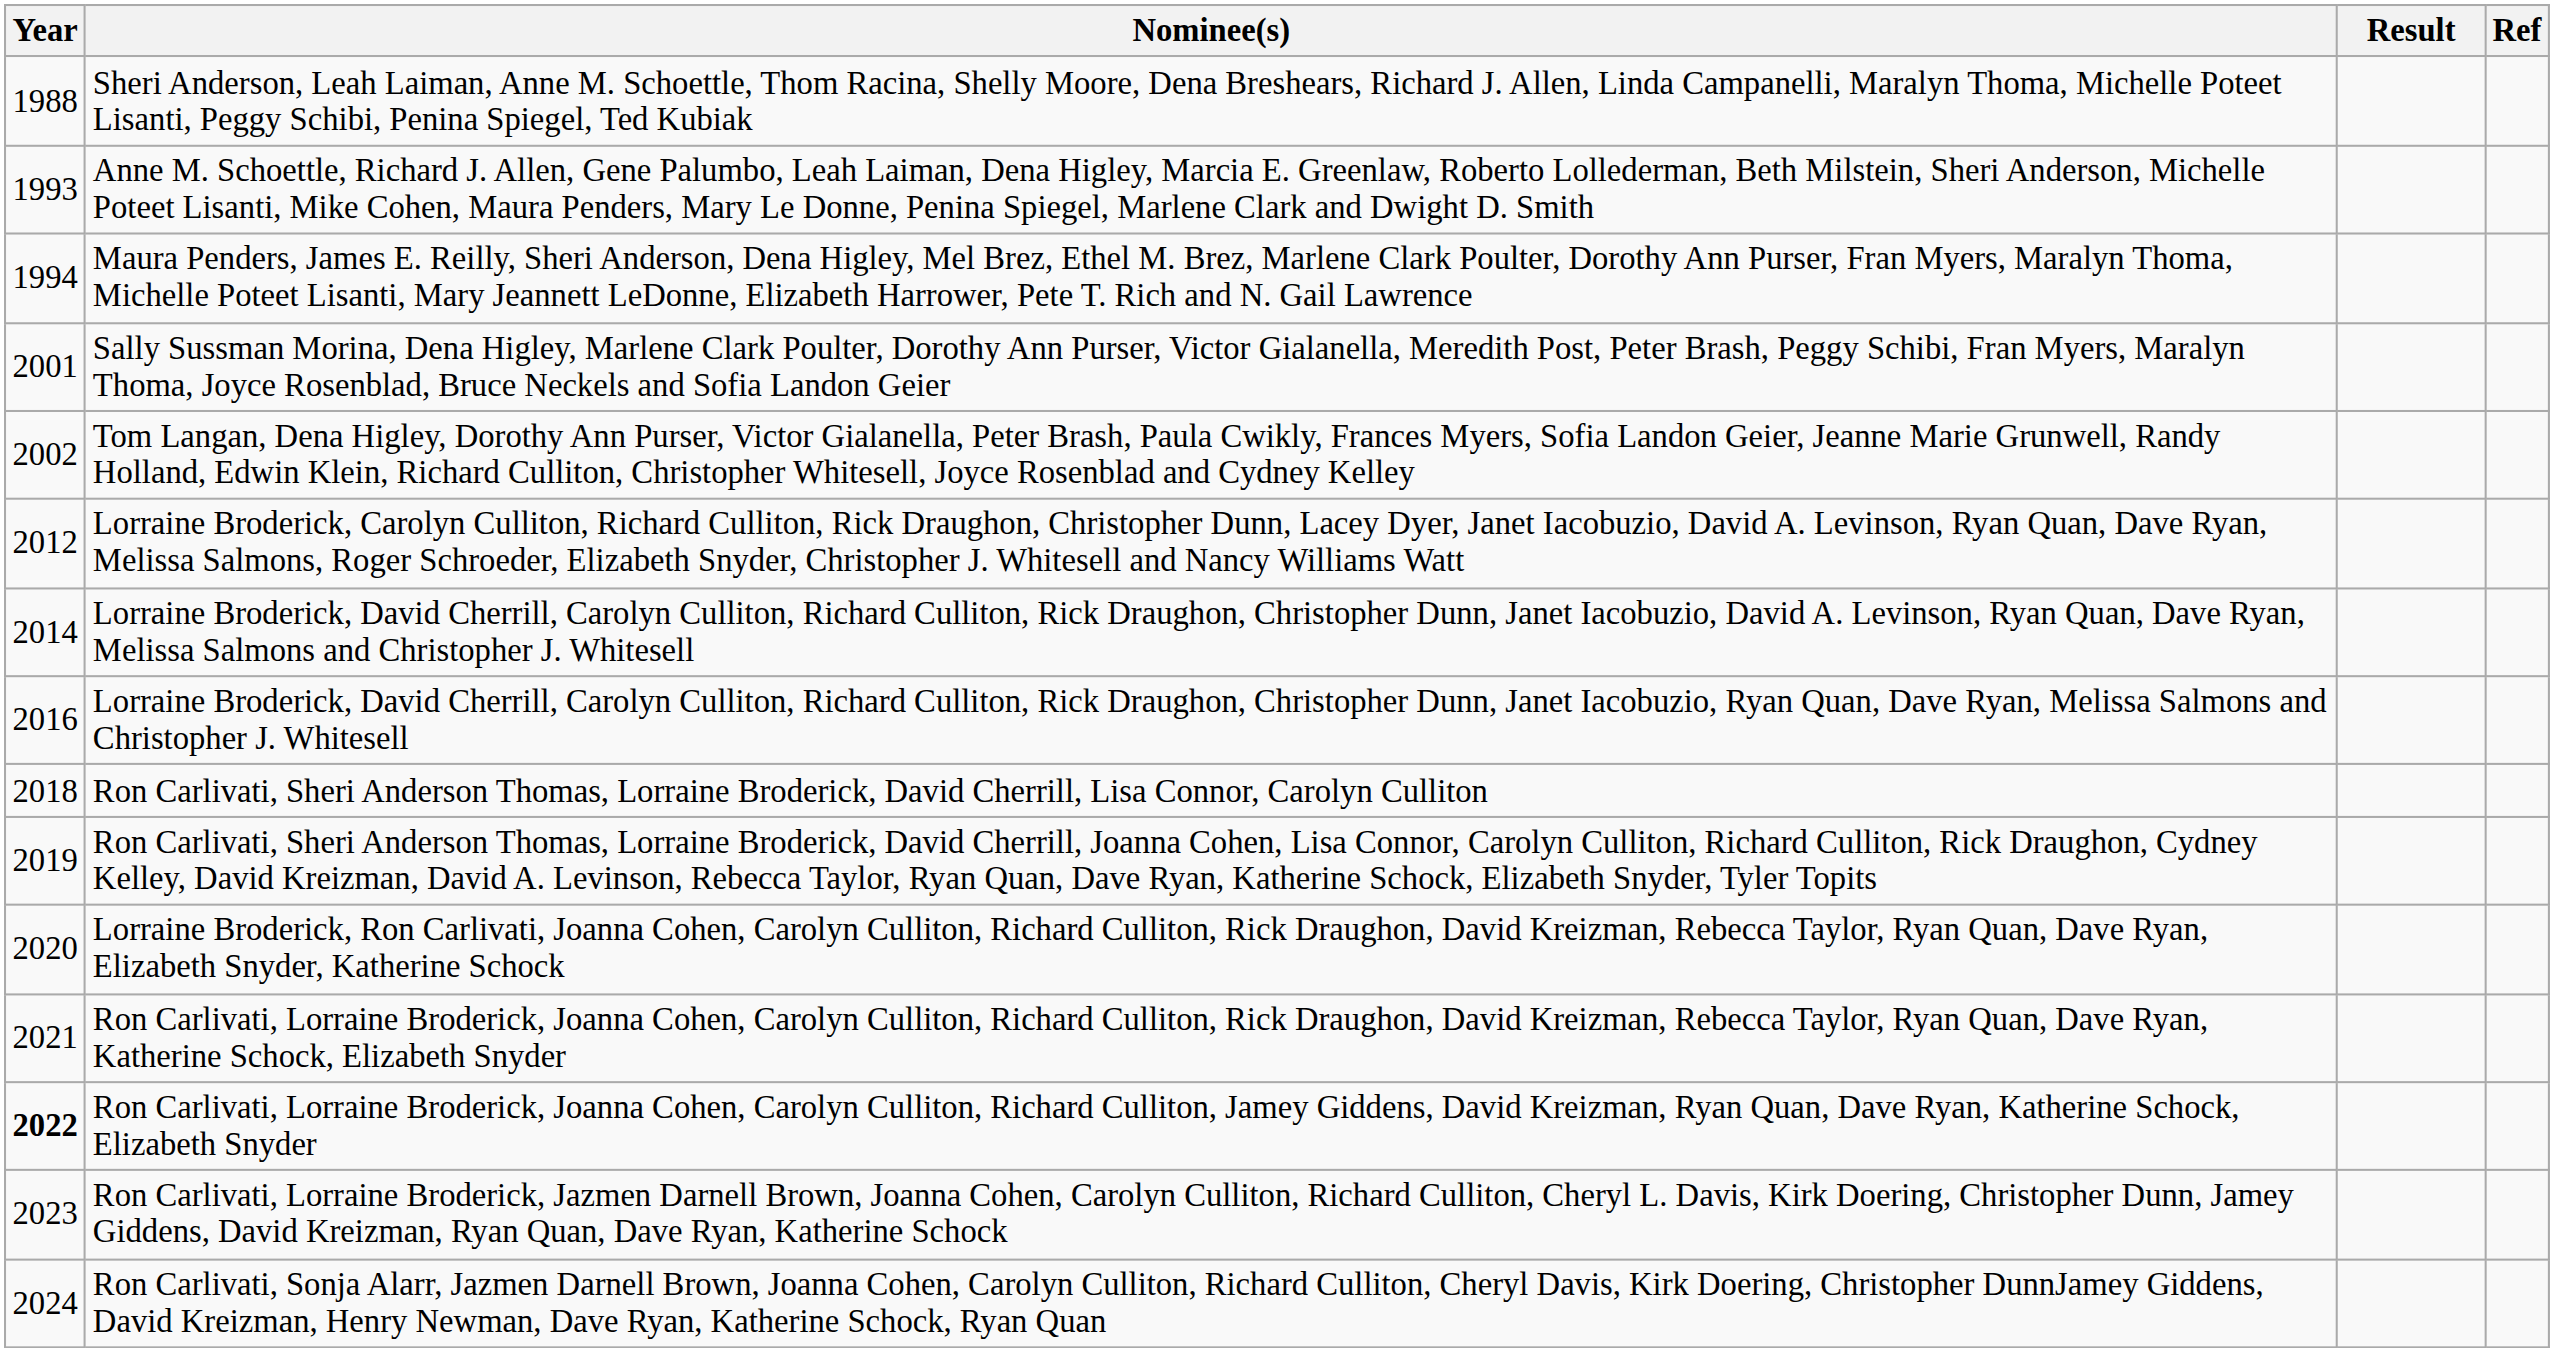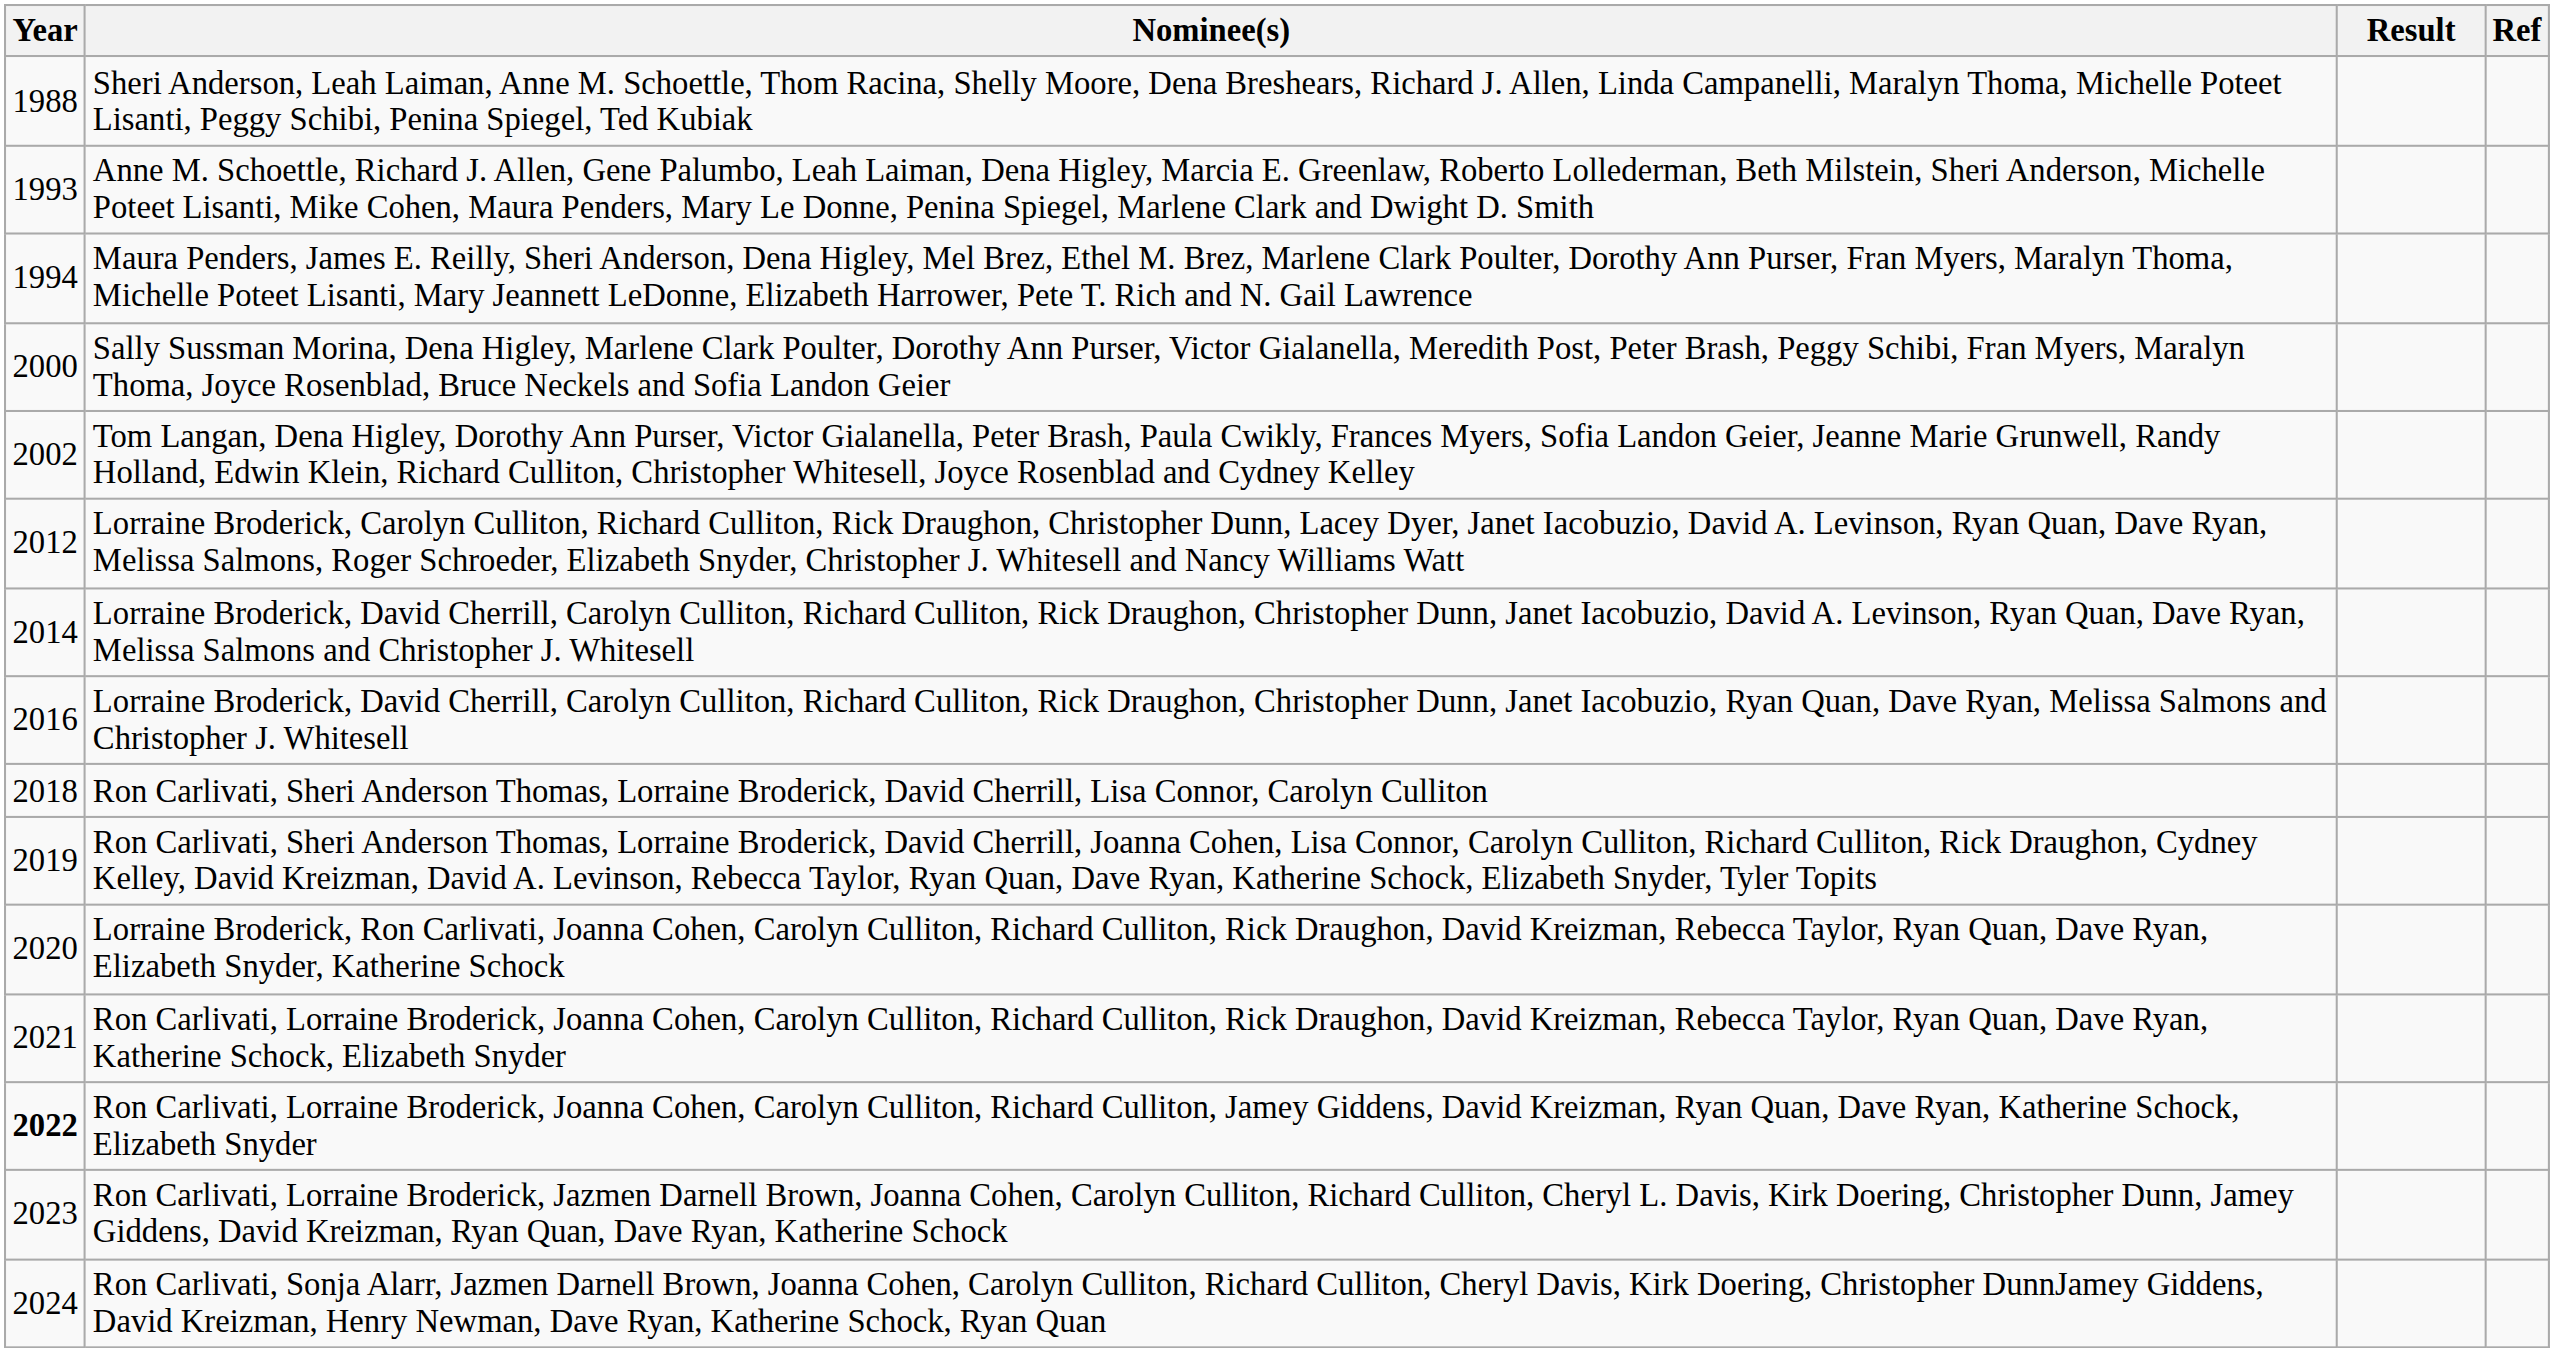(45, 365) 2001 -> (45, 365) 2000
